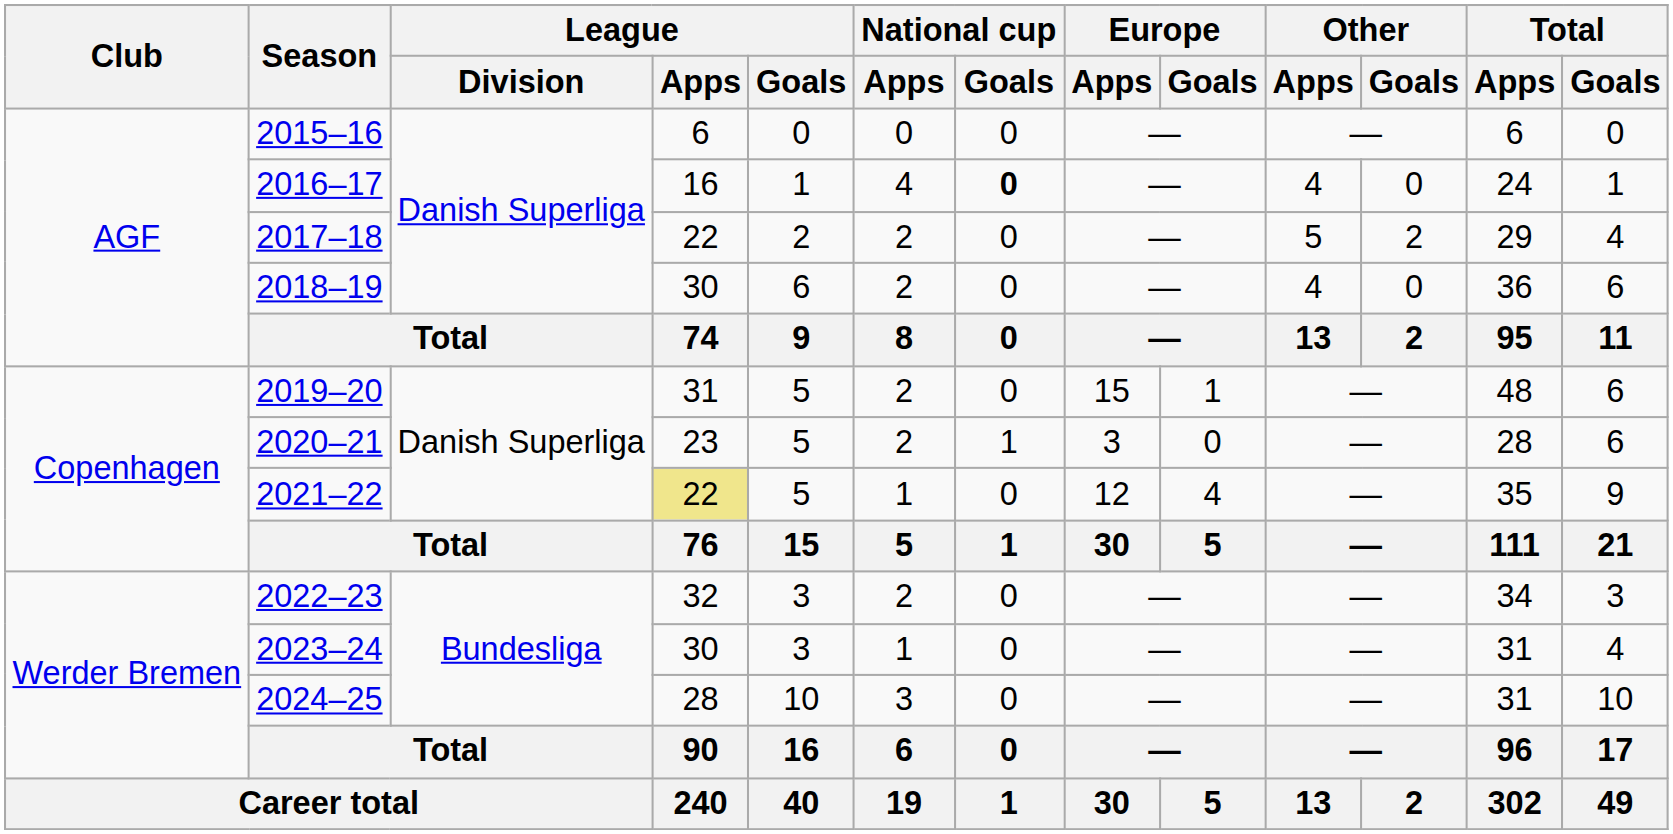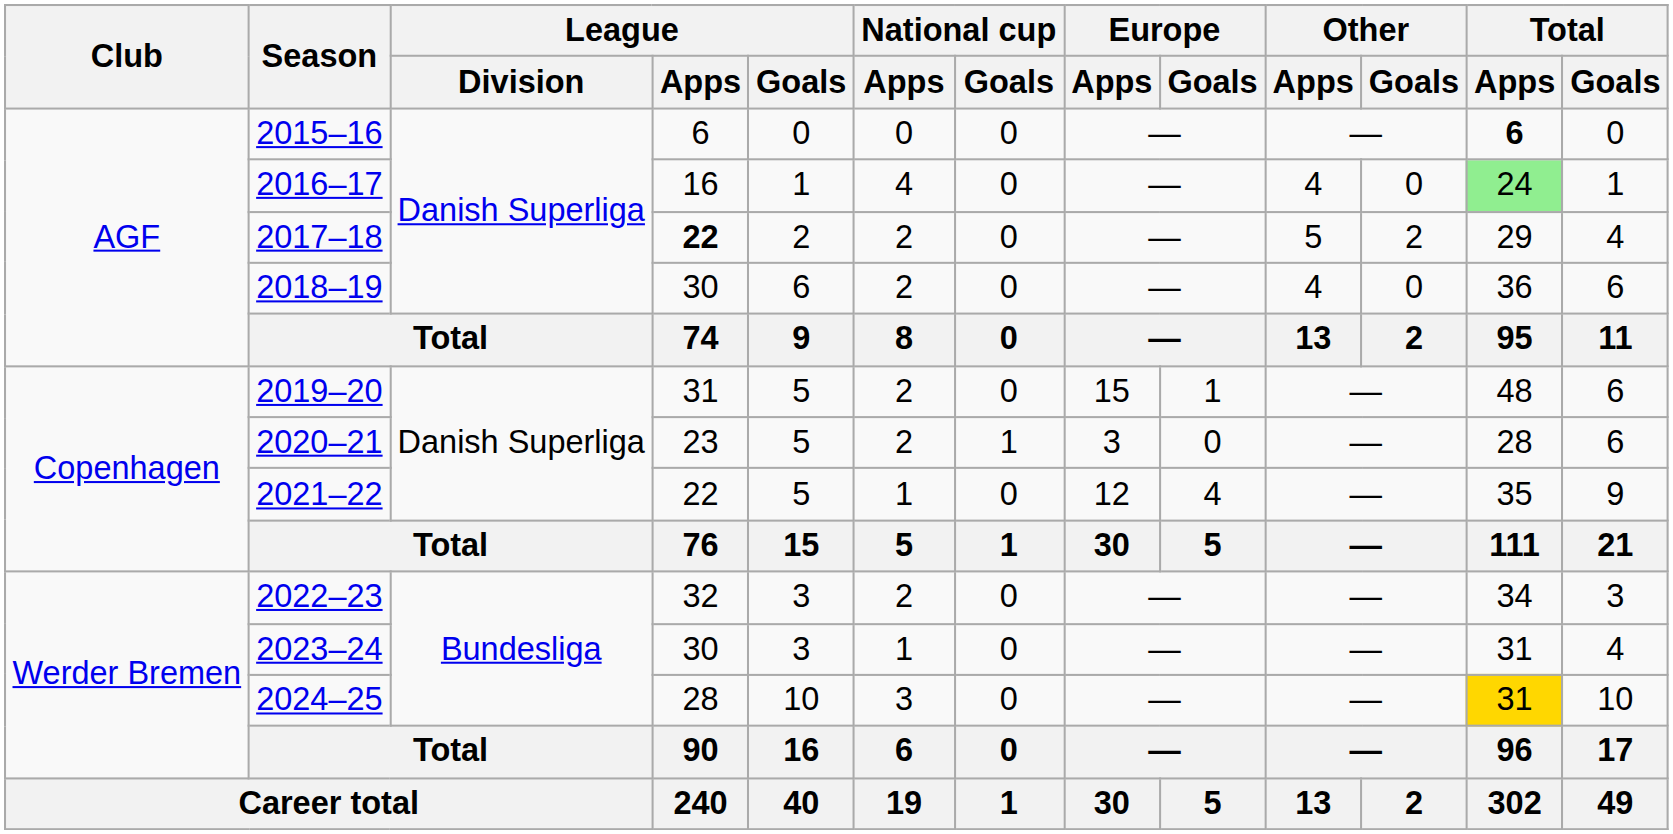(1515, 133) normal -> (1515, 133) bold
(1009, 184) bold -> (1009, 184) normal
(1515, 184) no background -> (1515, 184) lightgreen background
(700, 236) normal -> (700, 236) bold
(700, 493) khaki background -> (700, 493) no background
(1515, 699) no background -> (1515, 699) gold background
